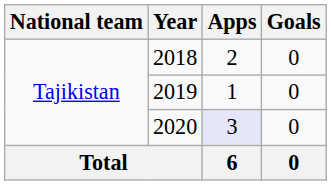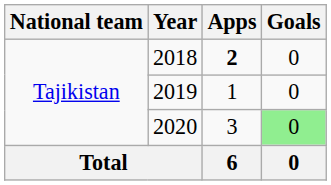(232, 57) normal -> (232, 57) bold
(232, 127) lavender background -> (232, 127) no background
(294, 127) no background -> (294, 127) lightgreen background
